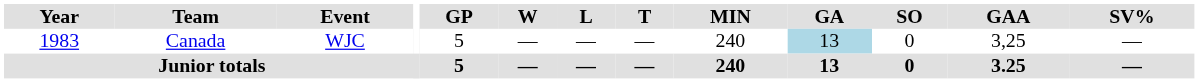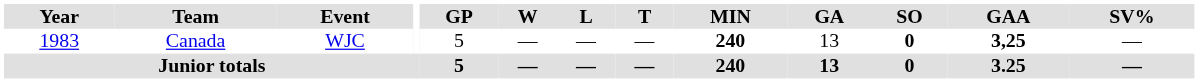(730, 41) normal -> (730, 41) bold
(829, 41) lightblue background -> (829, 41) no background
(909, 41) normal -> (909, 41) bold
(1008, 41) normal -> (1008, 41) bold
